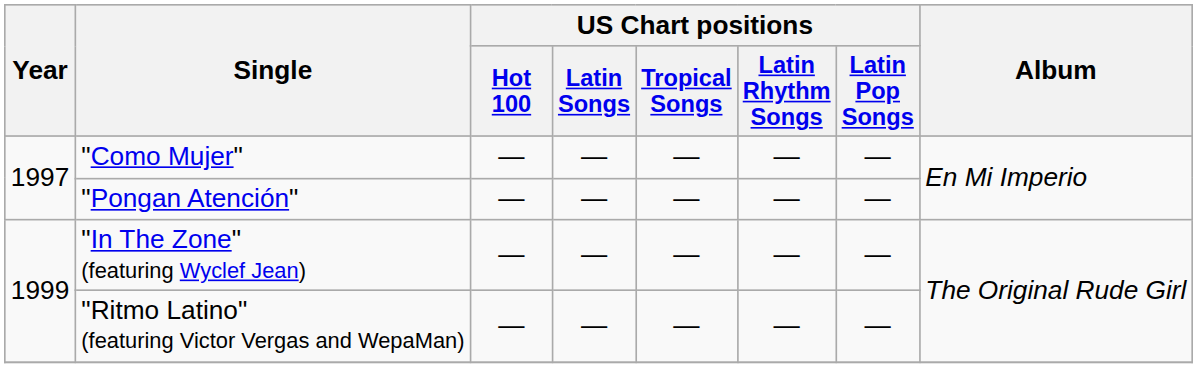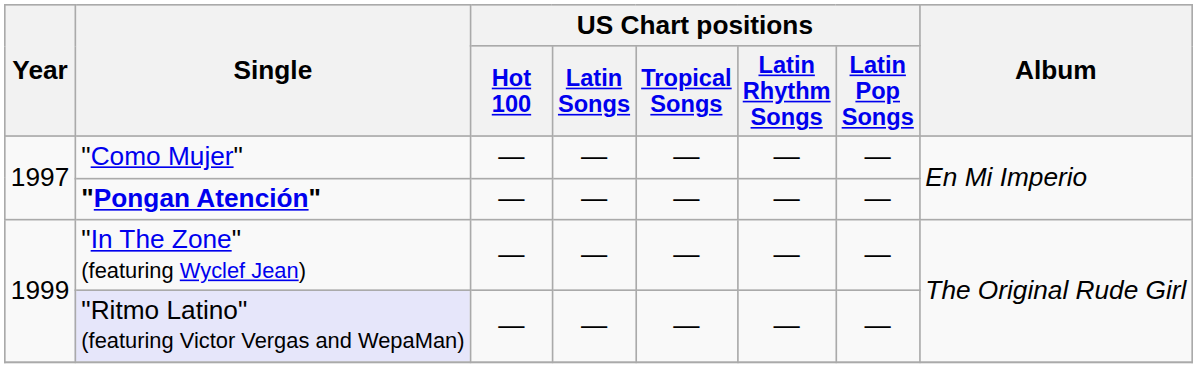(190, 198) normal -> (201, 198) bold
(273, 325) no background -> (273, 325) lavender background
